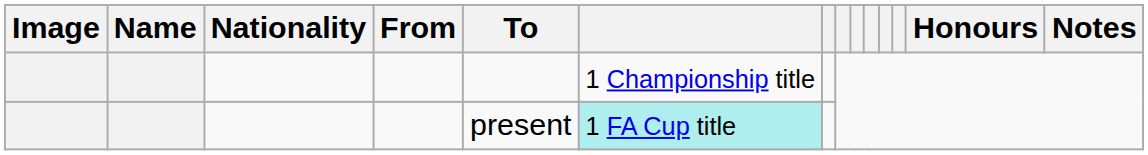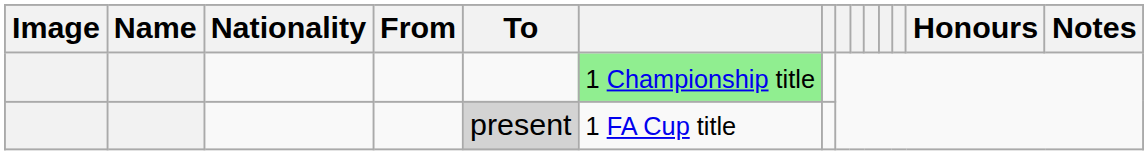(700, 78) no background -> (700, 78) lightgreen background
(521, 125) no background -> (521, 125) lightgrey background
(661, 126) paleturquoise background -> (661, 126) no background
